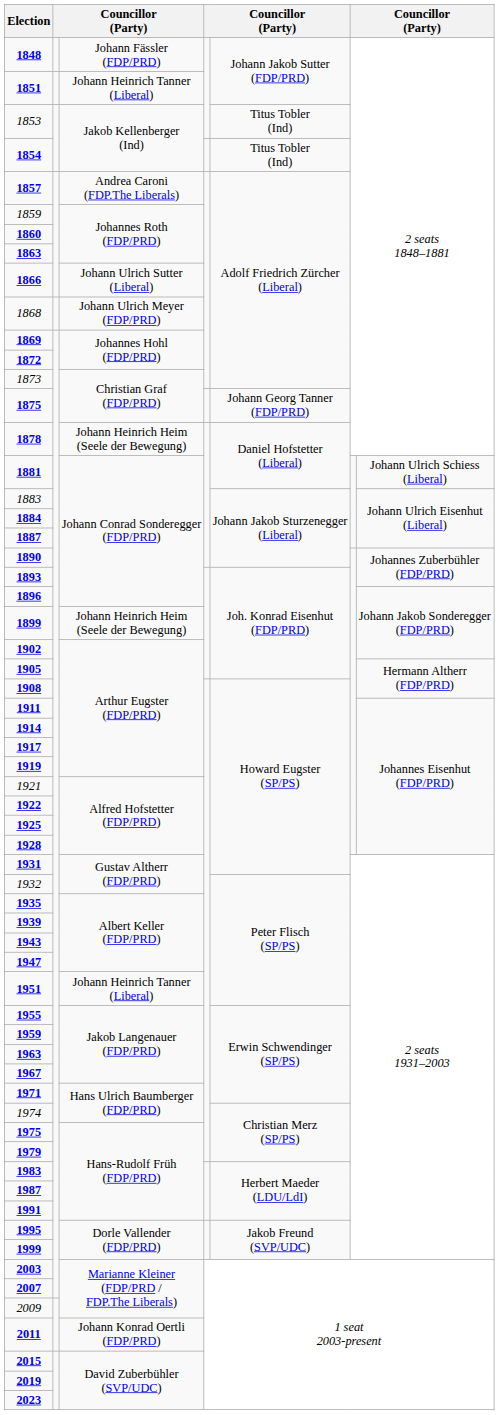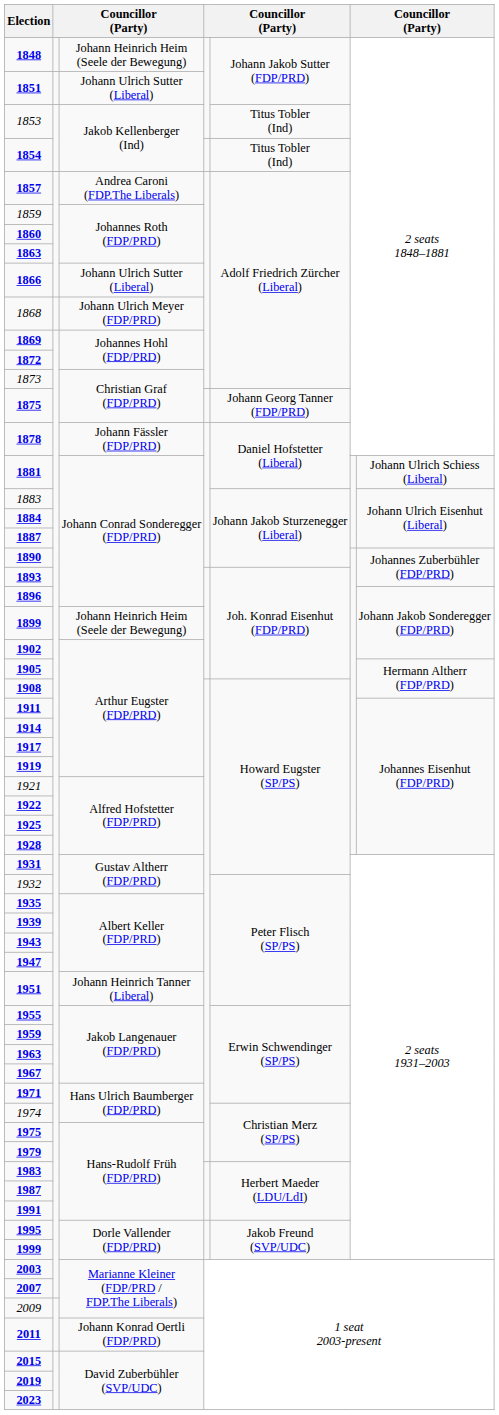(131, 54) Johann Fässler (FDP/PRD) -> (132, 54) Johann Heinrich Heim (Seele der Bewegung)
(132, 87) Johann Heinrich Tanner (Liberal) -> (132, 87) Johann Ulrich Sutter (Liberal)
(132, 439) Johann Heinrich Heim (Seele der Bewegung) -> (131, 439) Johann Fässler (FDP/PRD)
